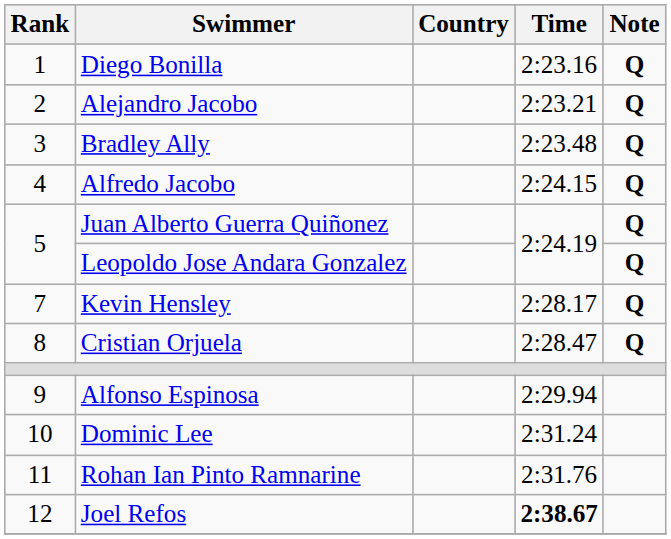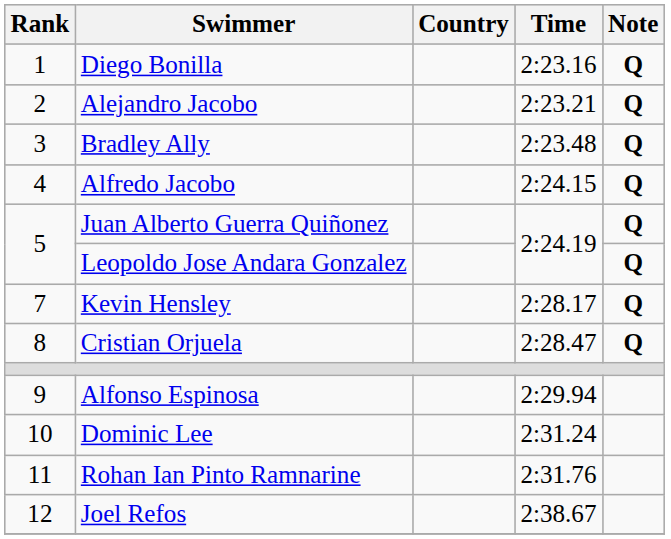(559, 514) bold -> (558, 514) normal
